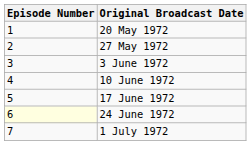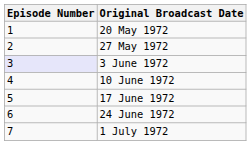(10, 64) no background -> (10, 64) lavender background
(10, 115) lightyellow background -> (10, 115) no background
